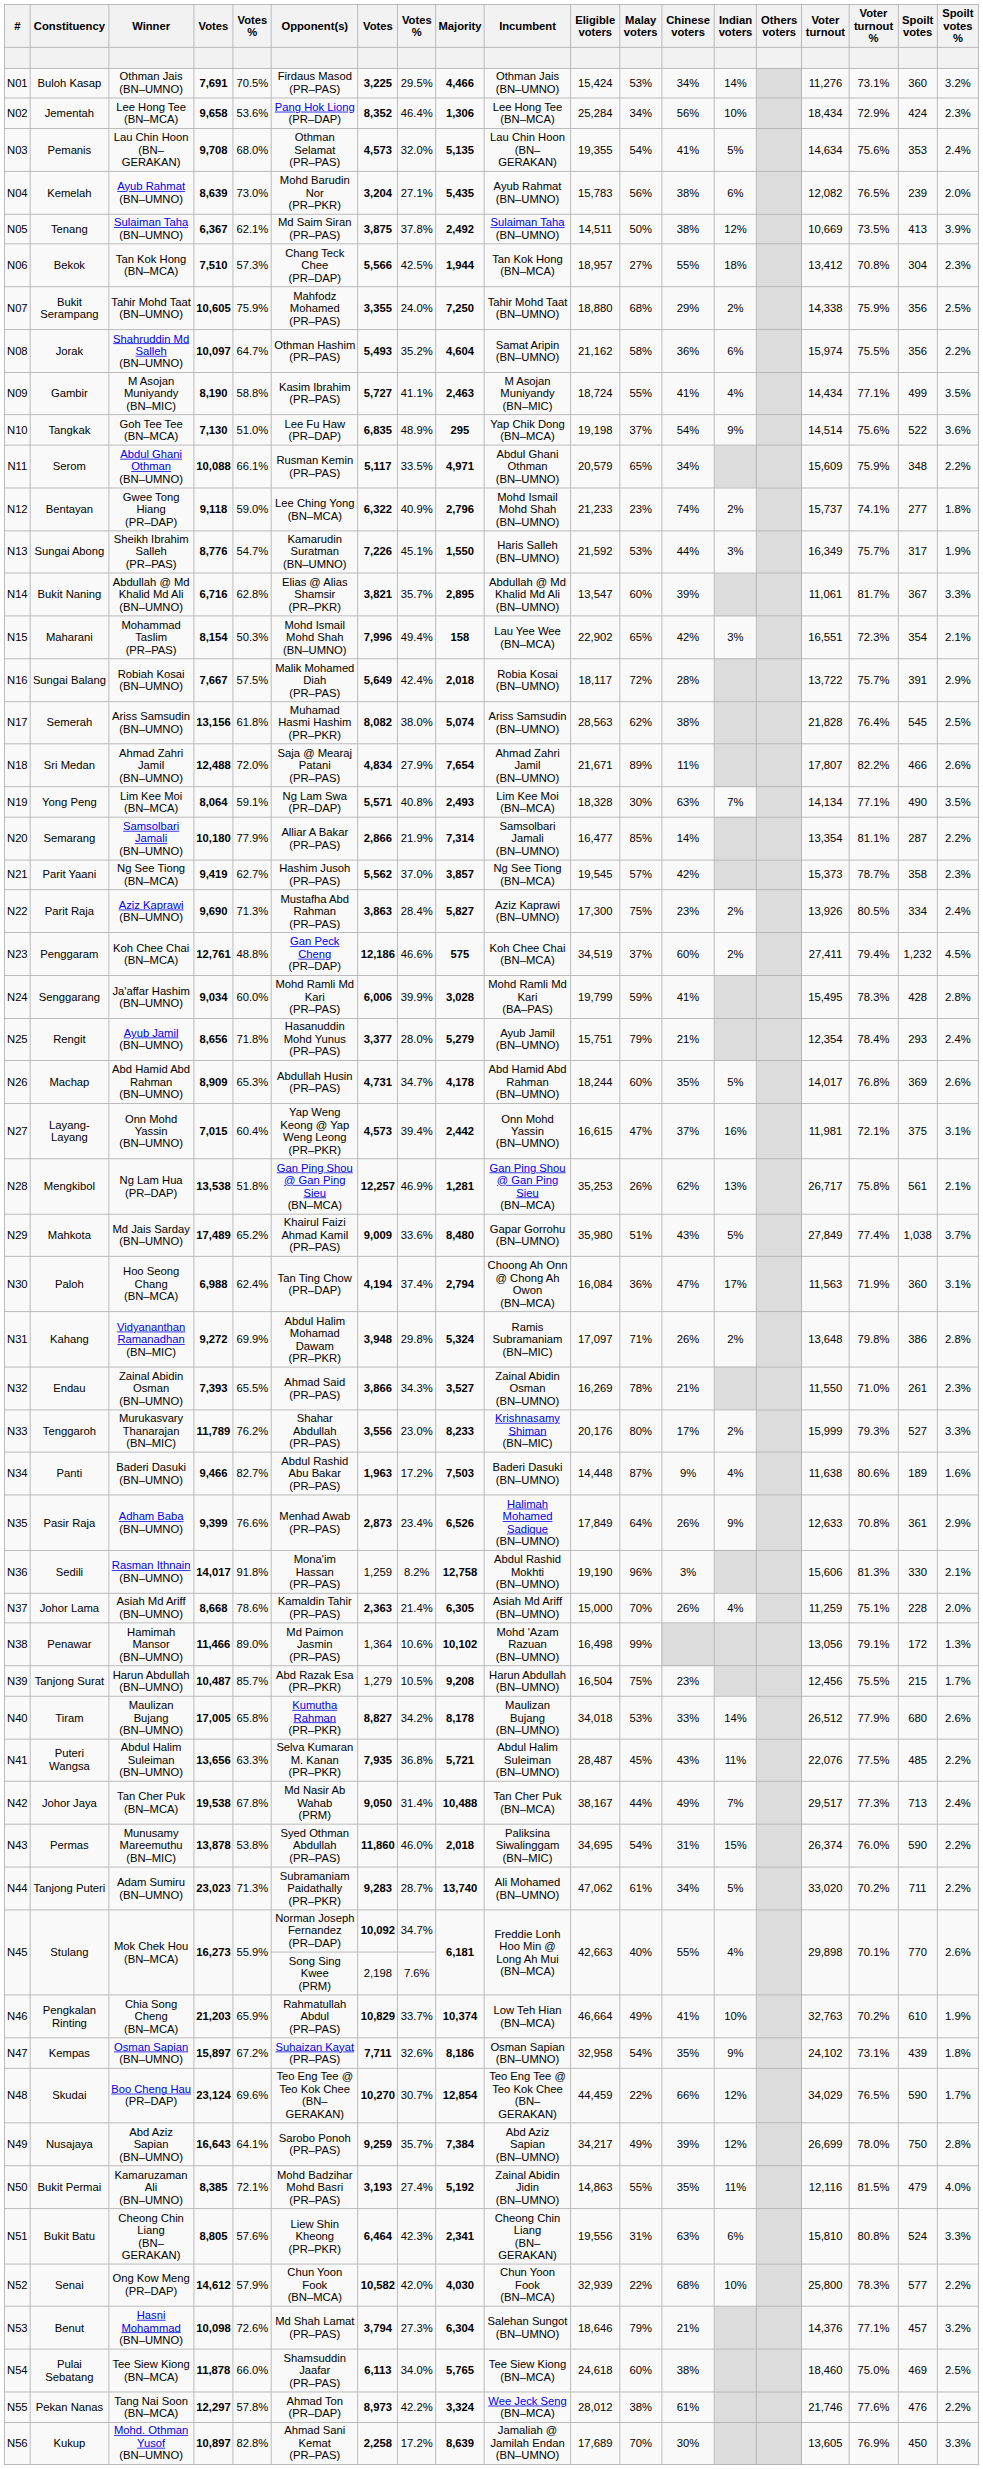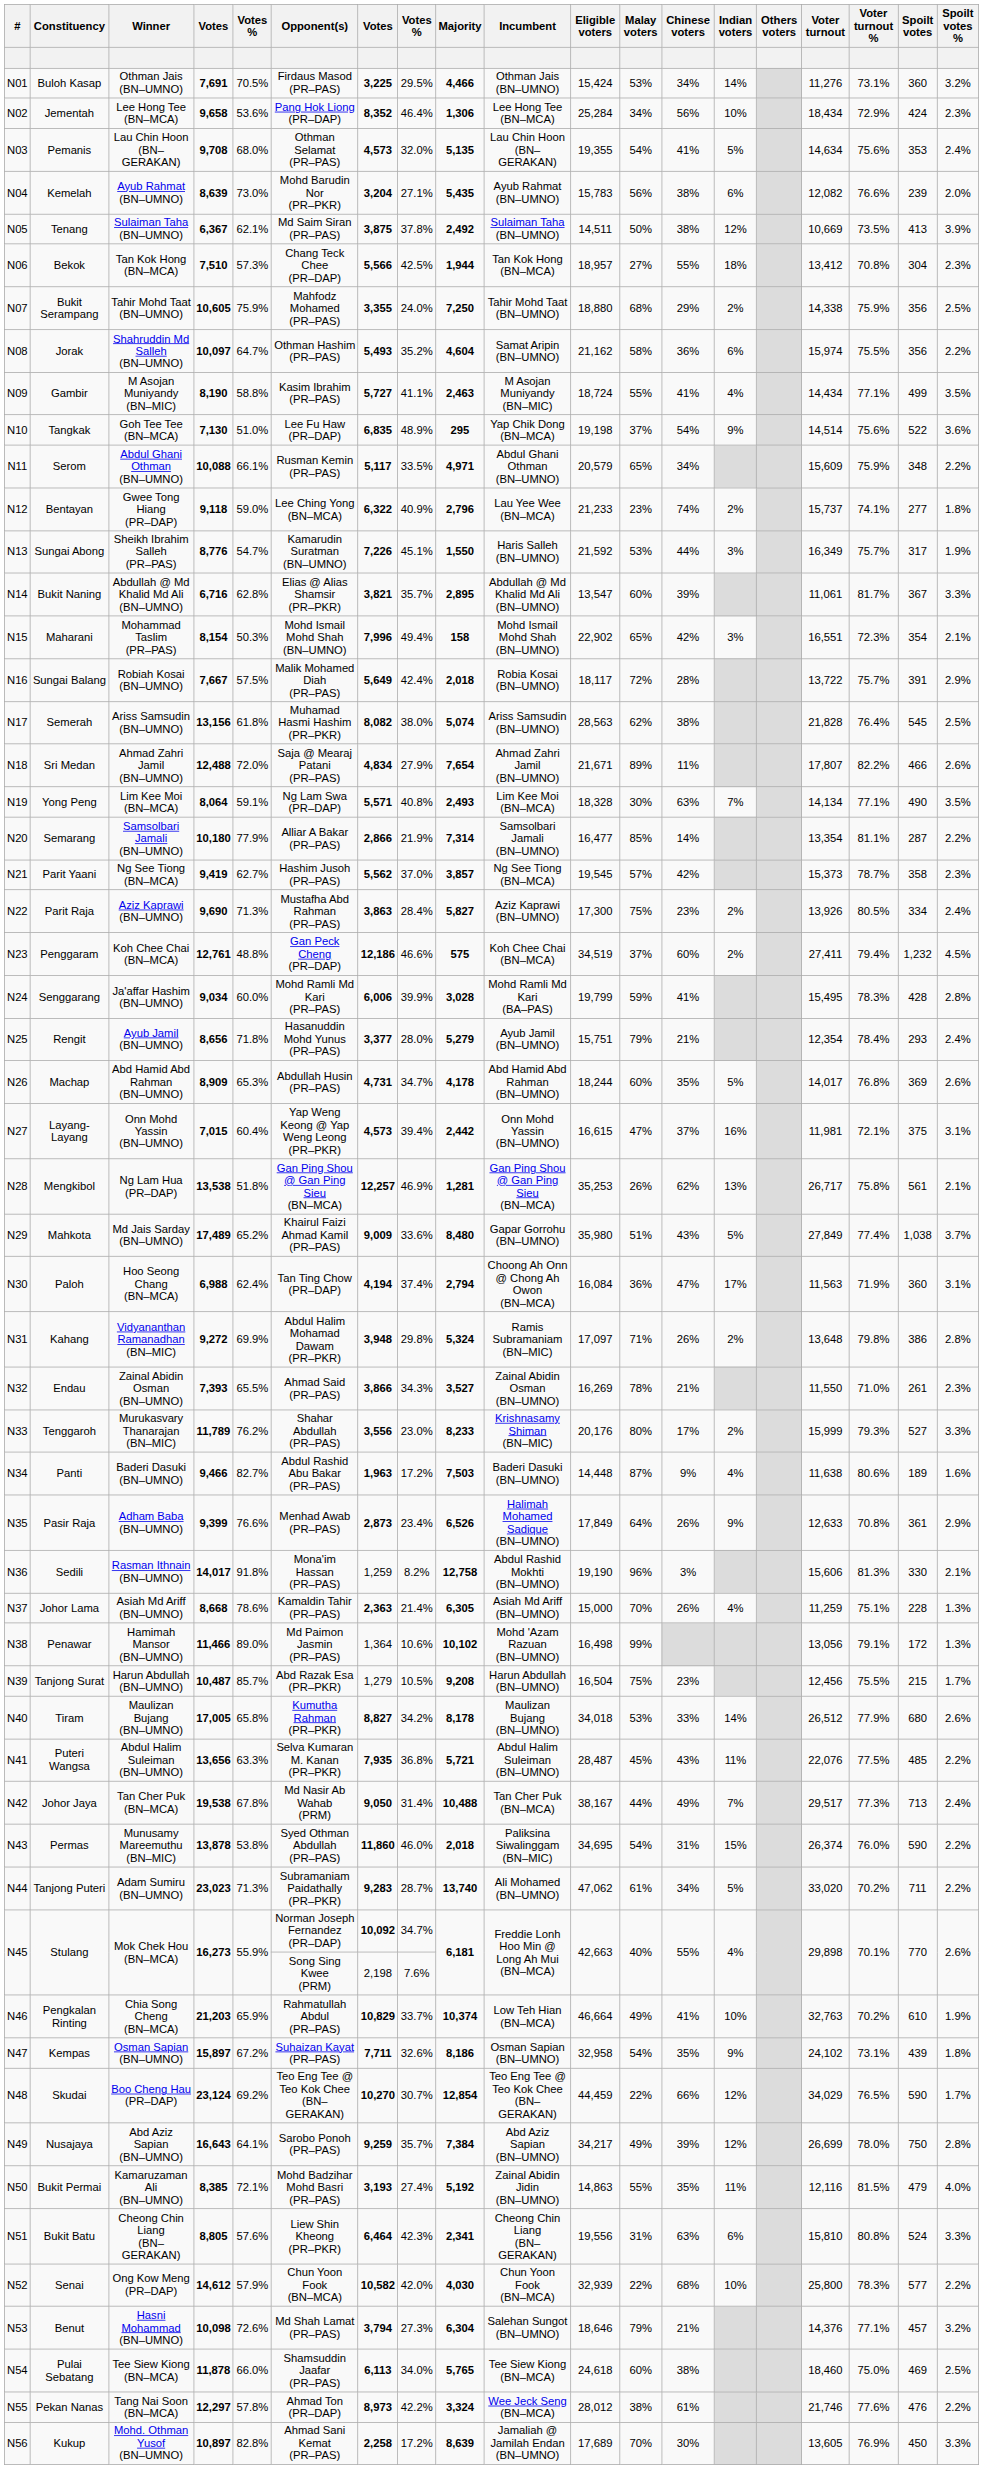(874, 193) 76.5% -> (874, 193) 76.6%
(528, 510) Mohd Ismail Mohd Shah (BN–UMNO) -> (528, 510) Lau Yee Wee (BN–MCA)
(528, 638) Lau Yee Wee (BN–MCA) -> (528, 638) Mohd Ismail Mohd Shah (BN–UMNO)
(958, 1608) 2.0% -> (958, 1608) 1.3%
(252, 2096) 69.6% -> (252, 2096) 69.2%
